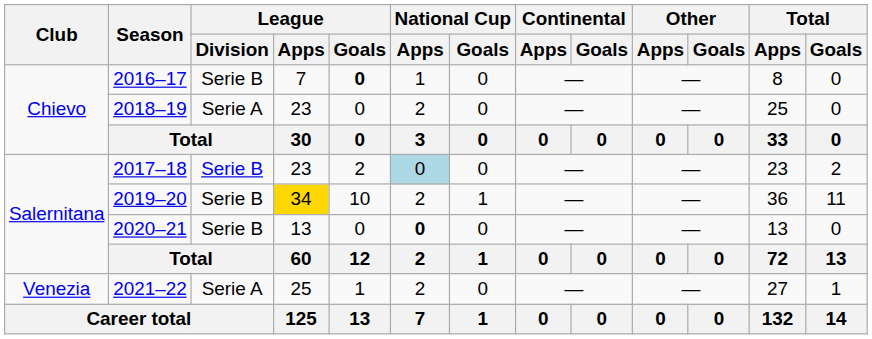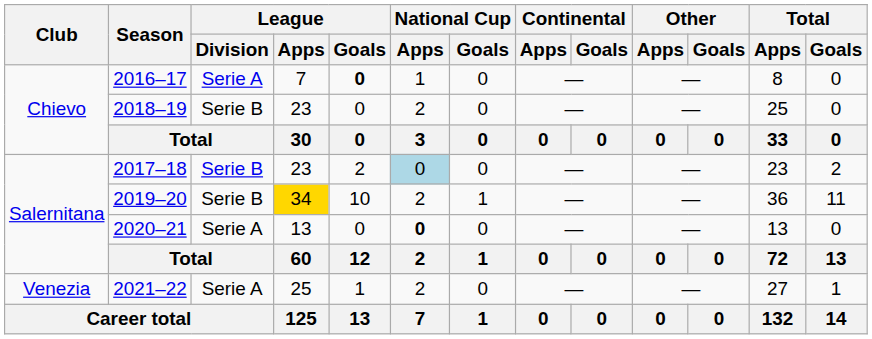(232, 79) Serie B -> (232, 79) Serie A
(232, 109) Serie A -> (232, 109) Serie B
(232, 229) Serie B -> (232, 229) Serie A
